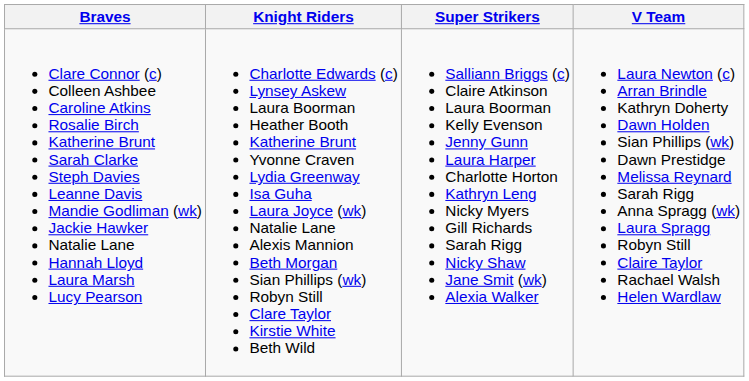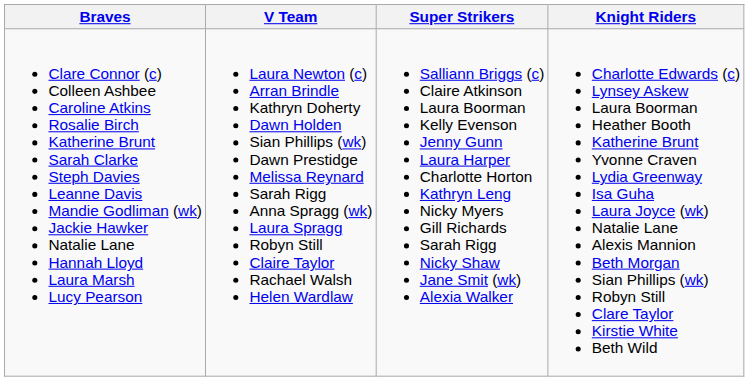columns swapped: (303, 17) <-> (659, 17)
